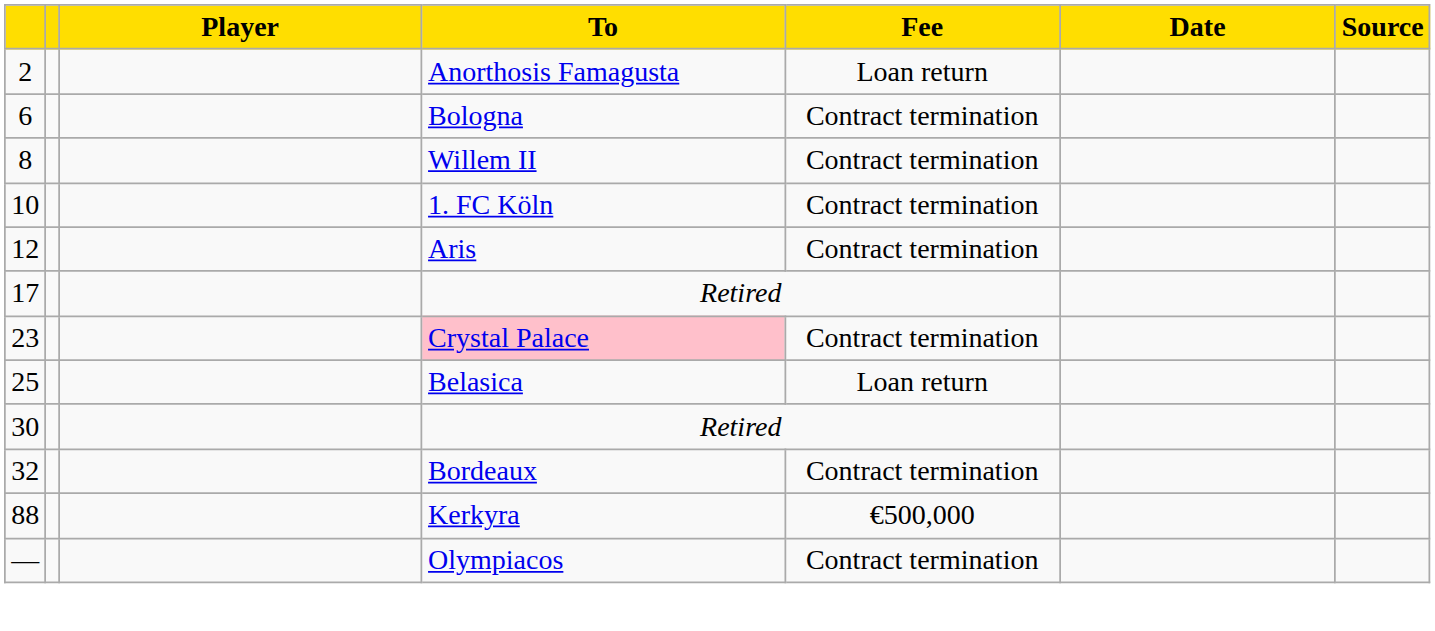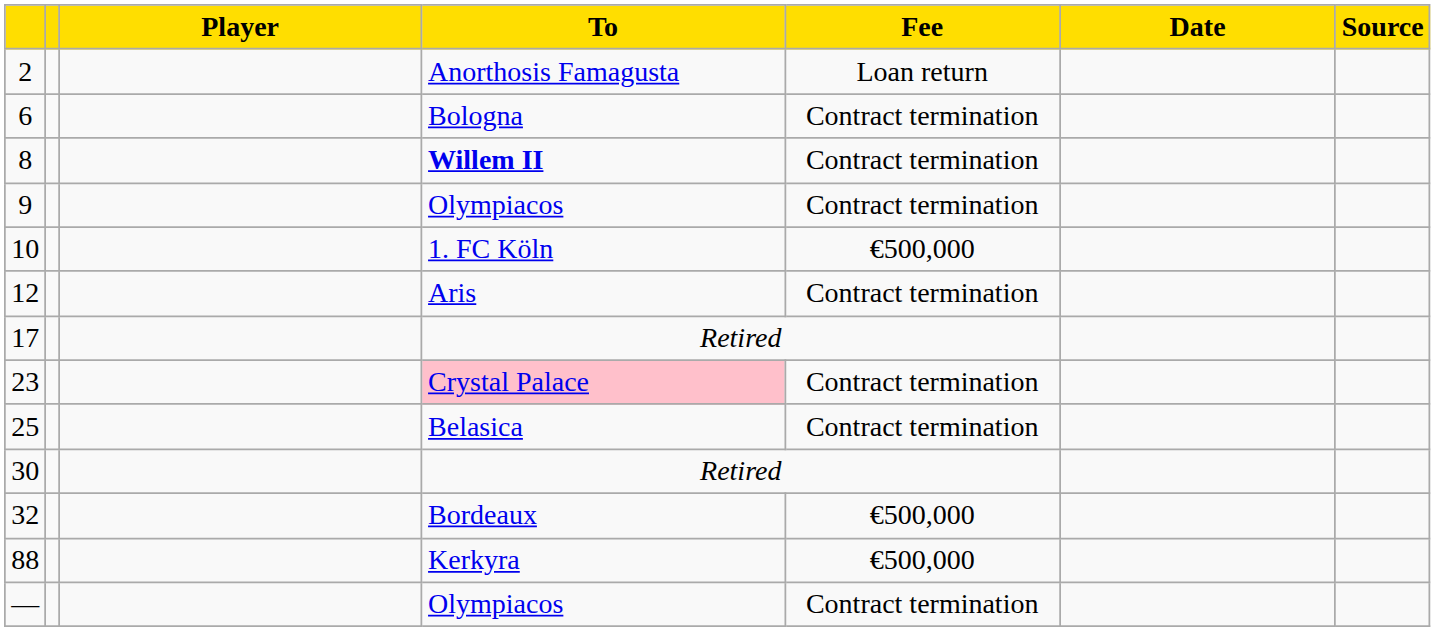(482, 159) normal -> (486, 159) bold
+ row: (25, 204)
(922, 204) Contract termination -> (922, 248) €500,000
(922, 381) Loan return -> (922, 426) Contract termination
(922, 470) Contract termination -> (922, 515) €500,000
